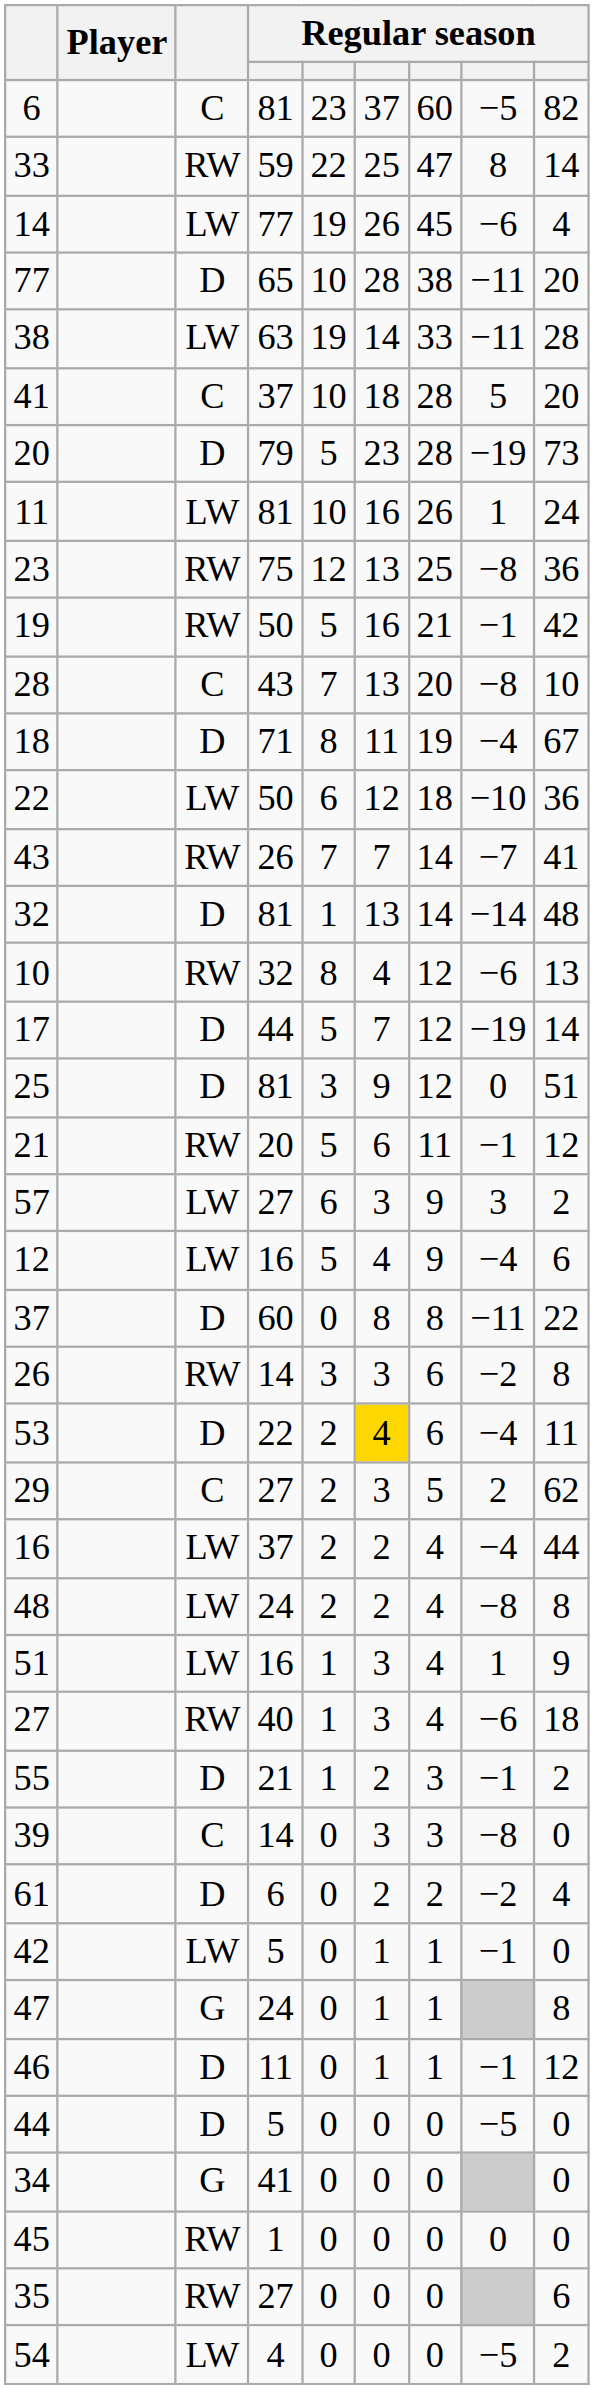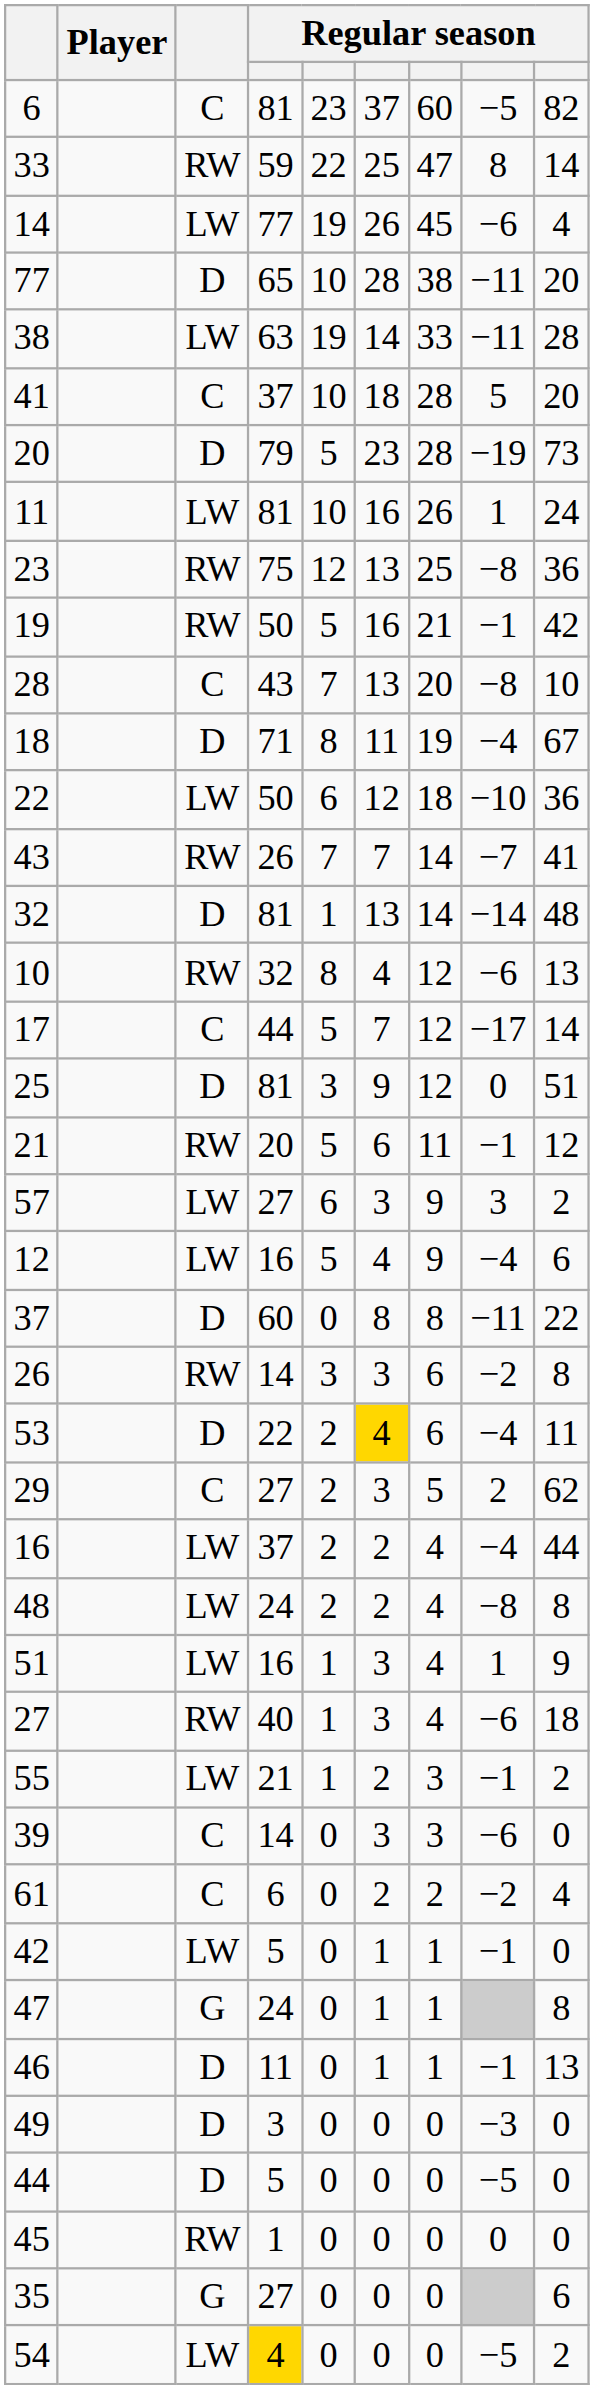(212, 1029) D -> (212, 1029) C
(498, 1029) −19 -> (498, 1029) −17
(212, 1778) D -> (212, 1778) LW
(498, 1835) −8 -> (498, 1835) −6
(212, 1893) D -> (212, 1893) C
(561, 2066) 12 -> (561, 2066) 13
+ row: (32, 2123)
- row: (32, 2181)
(212, 2296) RW -> (212, 2296) G
(276, 2354) no background -> (276, 2354) gold background
